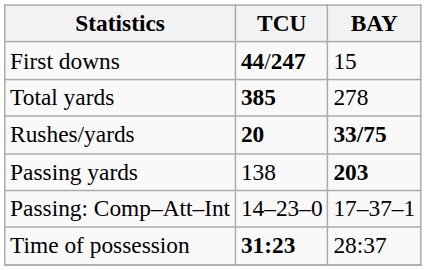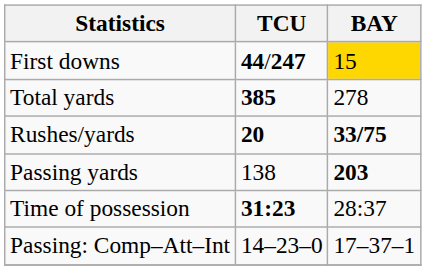(345, 60) no background -> (345, 60) gold background
rows swapped: (120, 208) <-> (100, 245)
